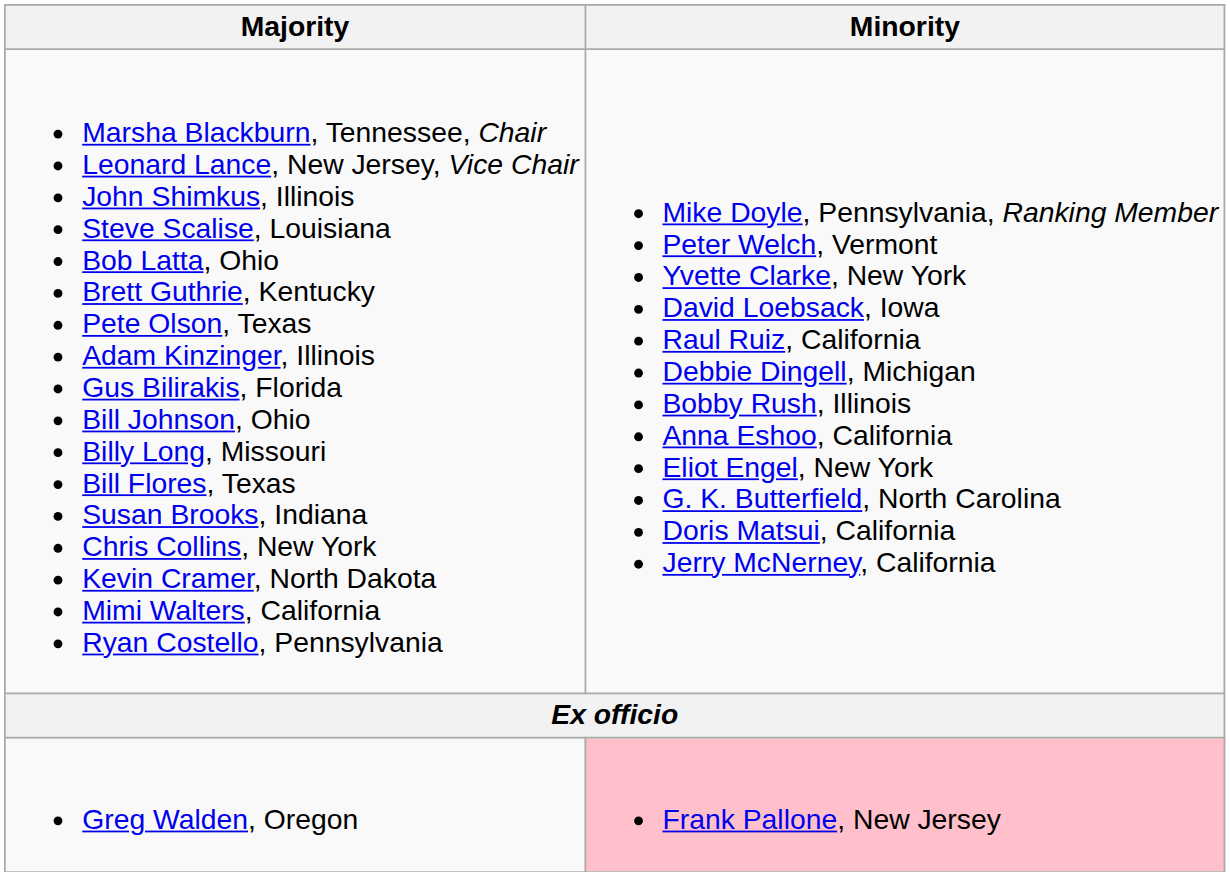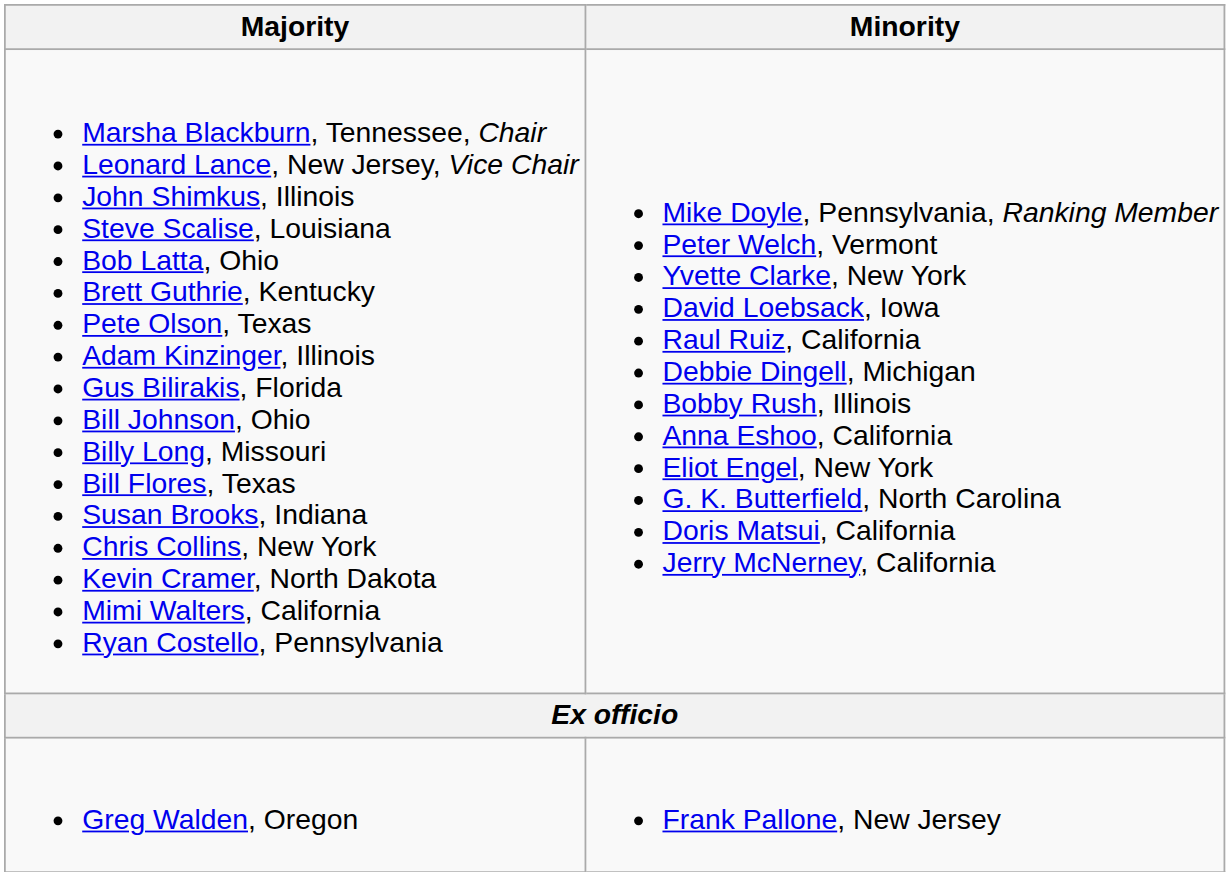(905, 821) pink background -> (905, 821) no background
